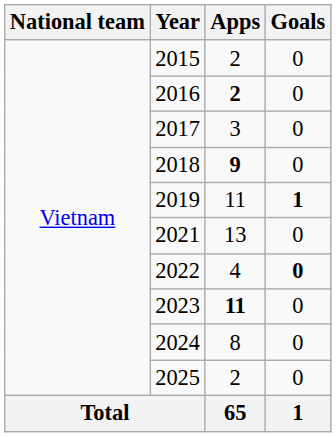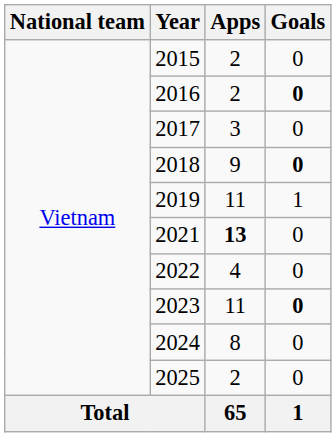(235, 93) bold -> (235, 93) normal
(298, 93) normal -> (298, 93) bold
(235, 164) bold -> (235, 164) normal
(298, 164) normal -> (298, 164) bold
(298, 199) bold -> (298, 199) normal
(235, 235) normal -> (235, 235) bold
(298, 270) bold -> (298, 270) normal
(235, 306) bold -> (235, 306) normal
(298, 306) normal -> (298, 306) bold
